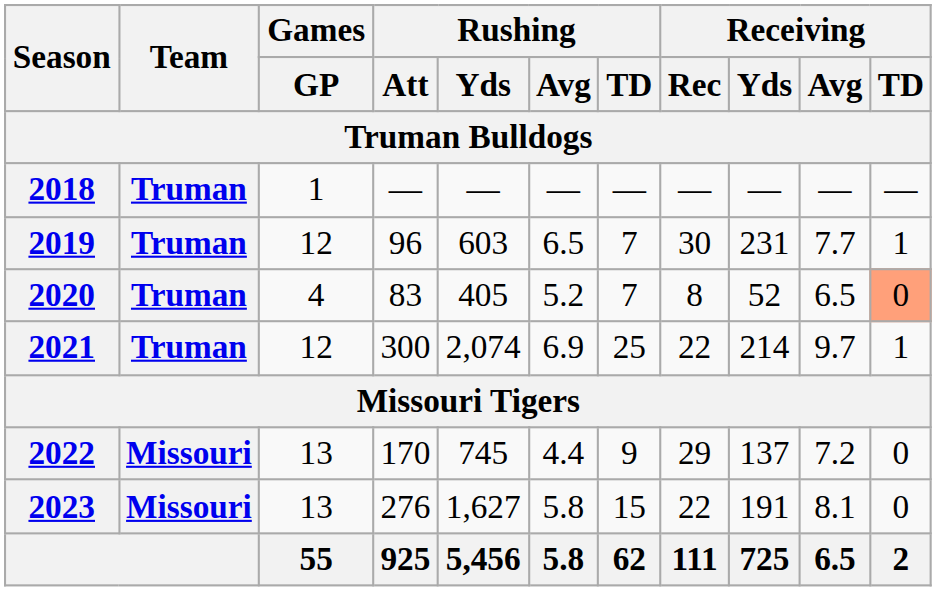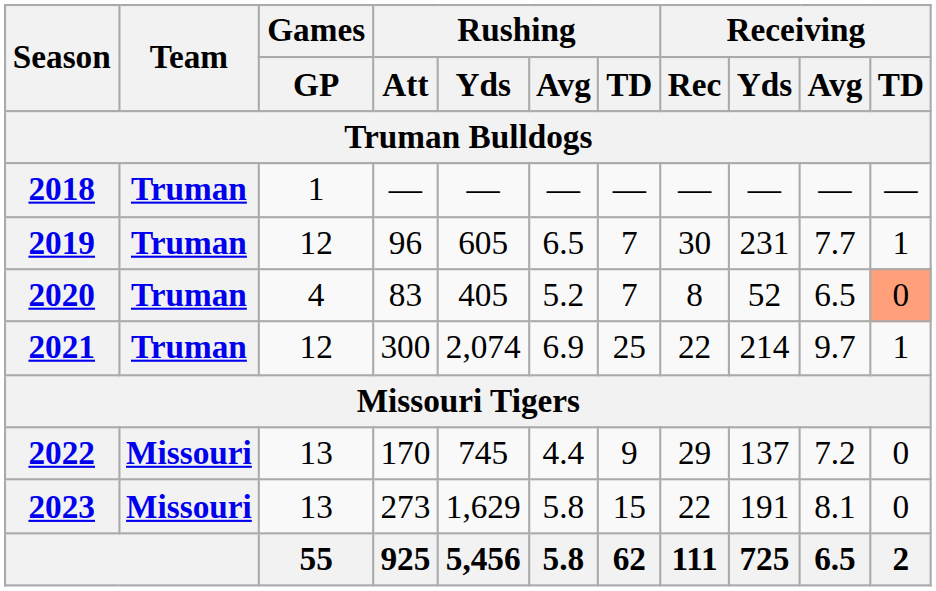(483, 242) 603 -> (483, 242) 605
(405, 505) 276 -> (405, 505) 273
(483, 505) 1,627 -> (483, 505) 1,629
